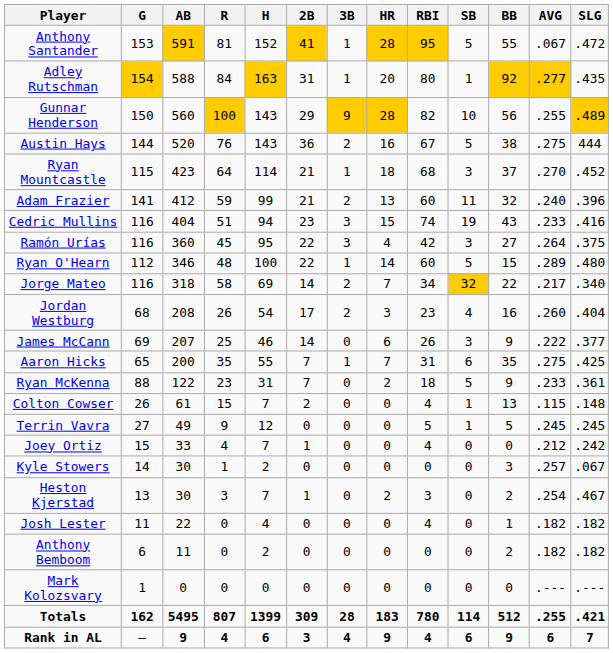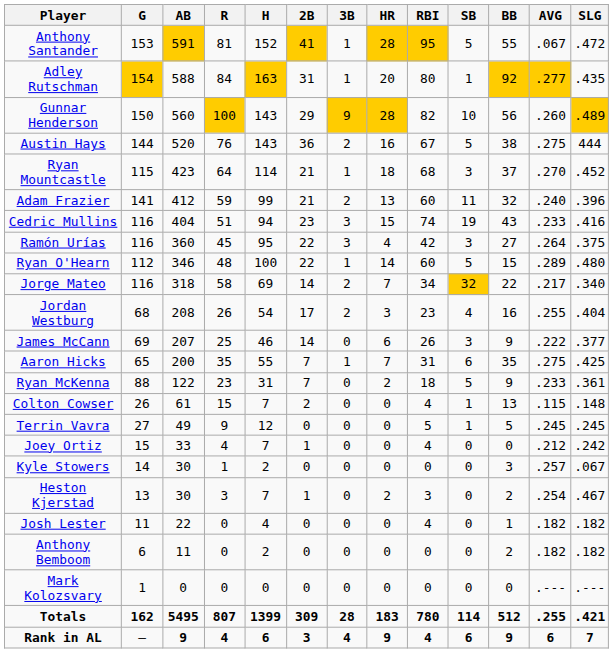(550, 115) .255 -> (550, 115) .260
(550, 313) .260 -> (550, 313) .255
